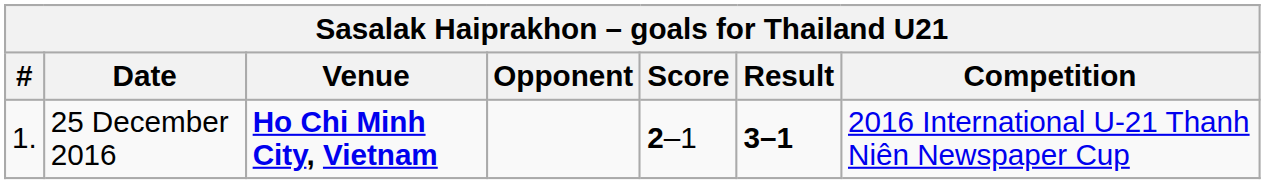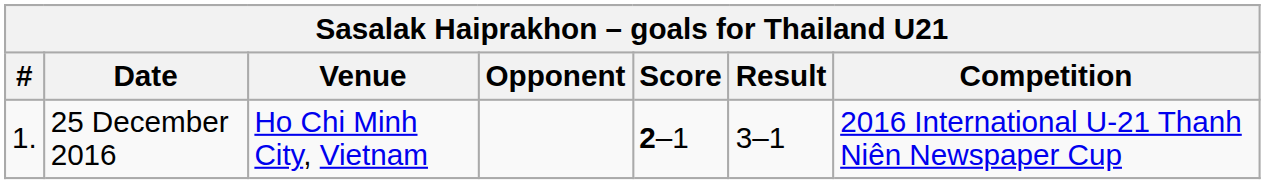(345, 139) bold -> (341, 139) normal
(768, 139) bold -> (760, 139) normal
